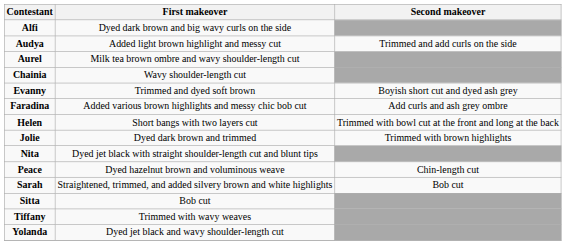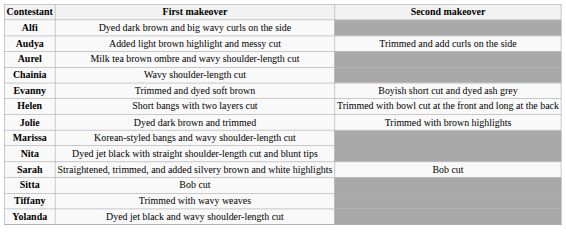- row: (30, 106)
+ row: (30, 138)
- row: (30, 169)
